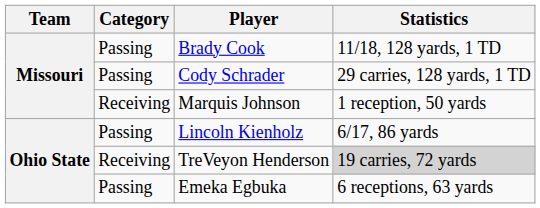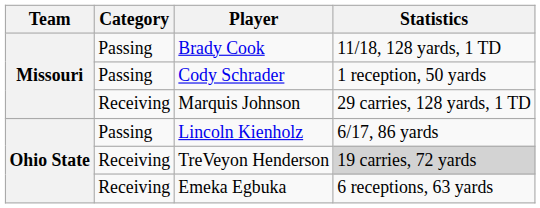(434, 75) 29 carries, 128 yards, 1 TD -> (412, 75) 1 reception, 50 yards
(412, 103) 1 reception, 50 yards -> (434, 103) 29 carries, 128 yards, 1 TD
(125, 188) Passing -> (134, 188) Receiving
